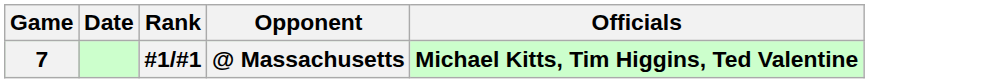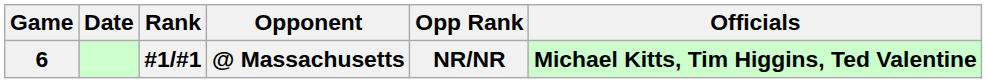+ column: (469, 22)
(42, 58) 7 -> (42, 58) 6
